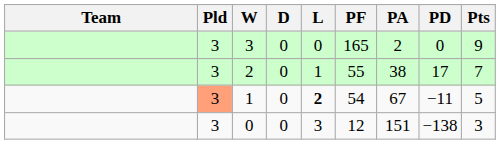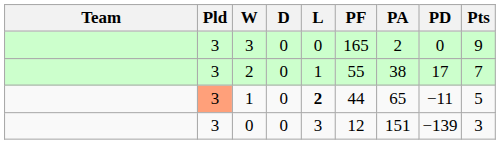(356, 98) 54 -> (356, 98) 44
(398, 98) 67 -> (398, 98) 65
(440, 125) −138 -> (440, 125) −139
